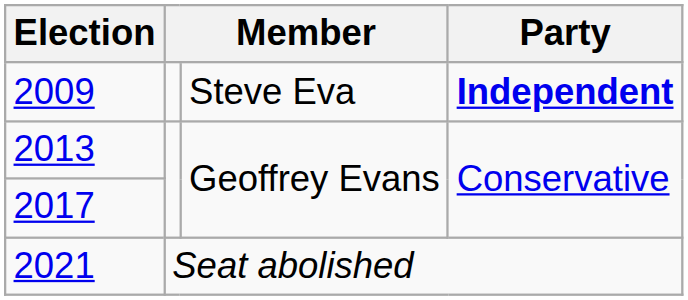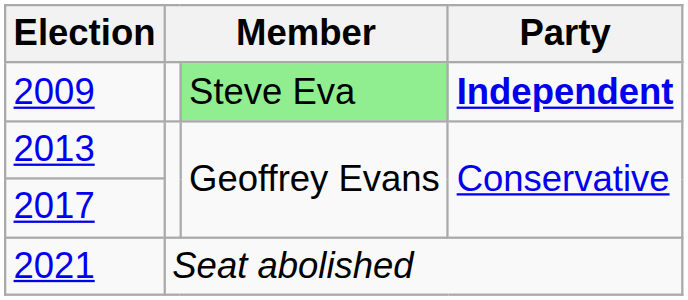(272, 91) no background -> (272, 91) lightgreen background
